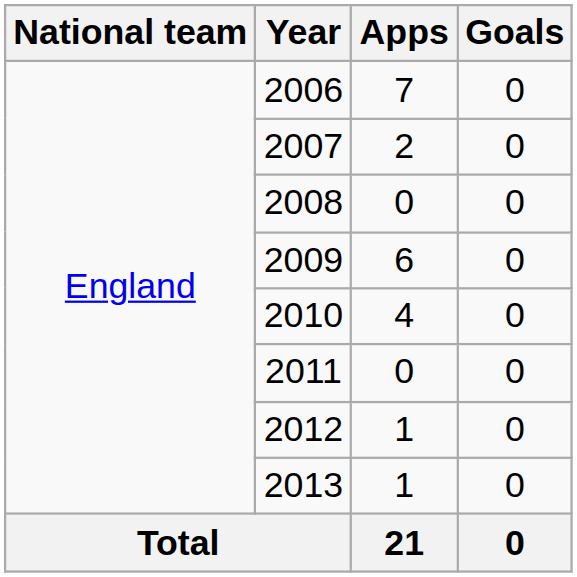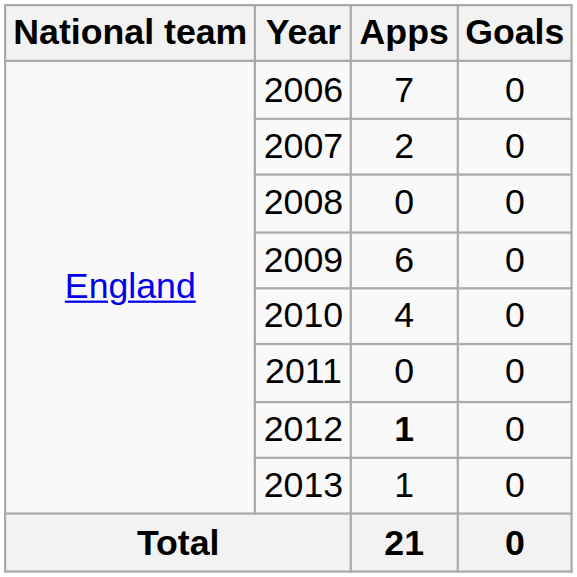(404, 428) normal -> (404, 428) bold
